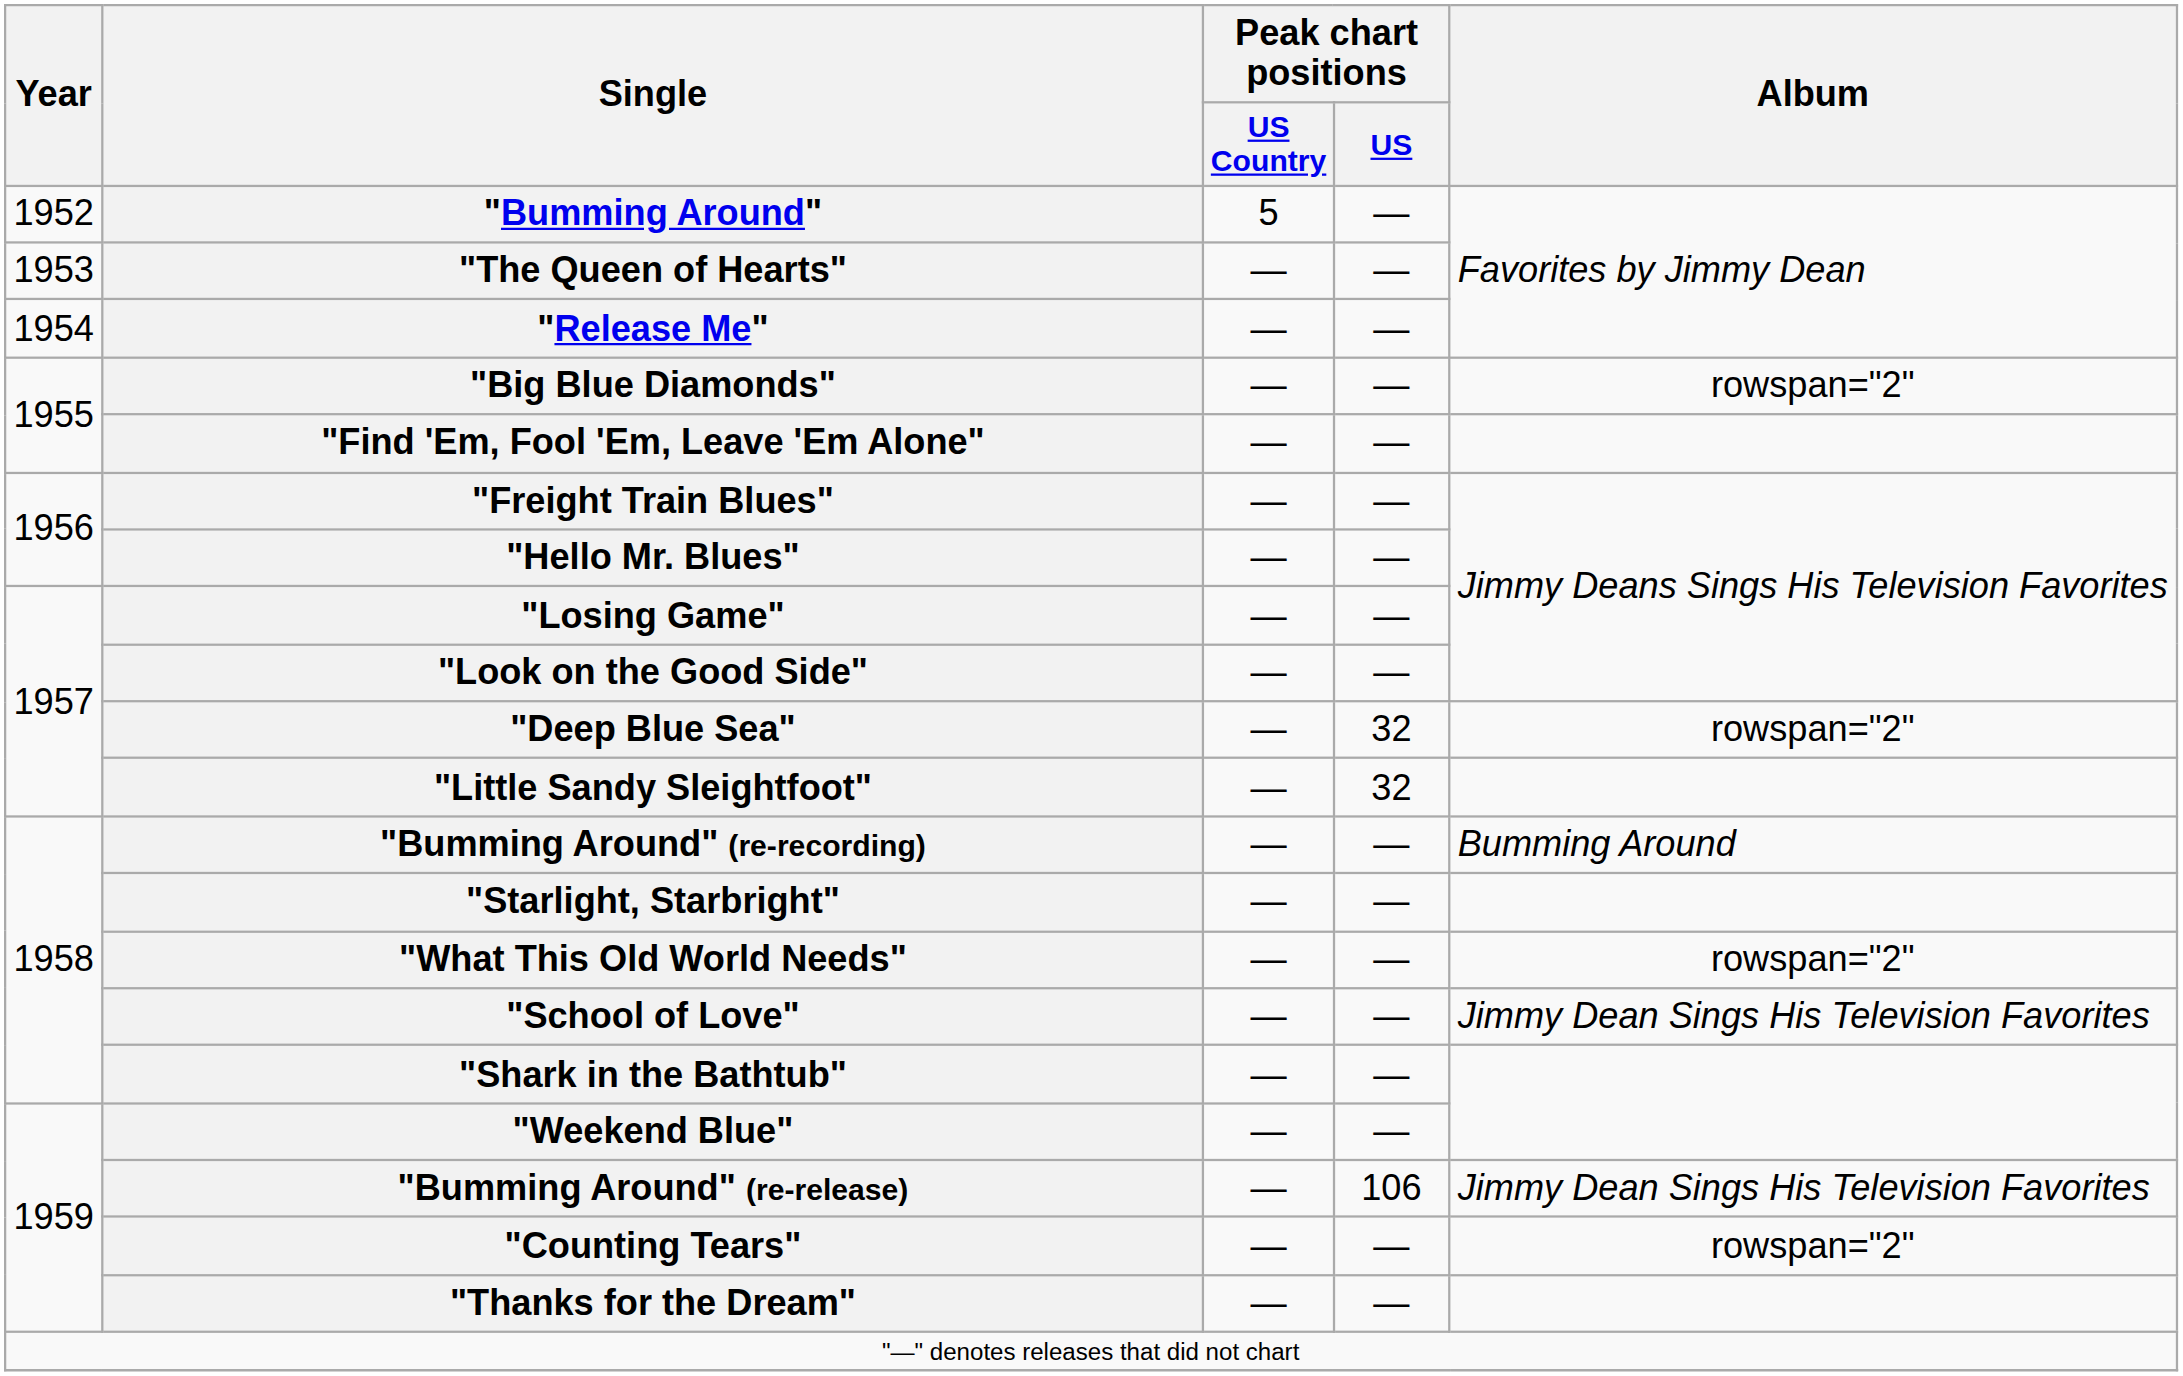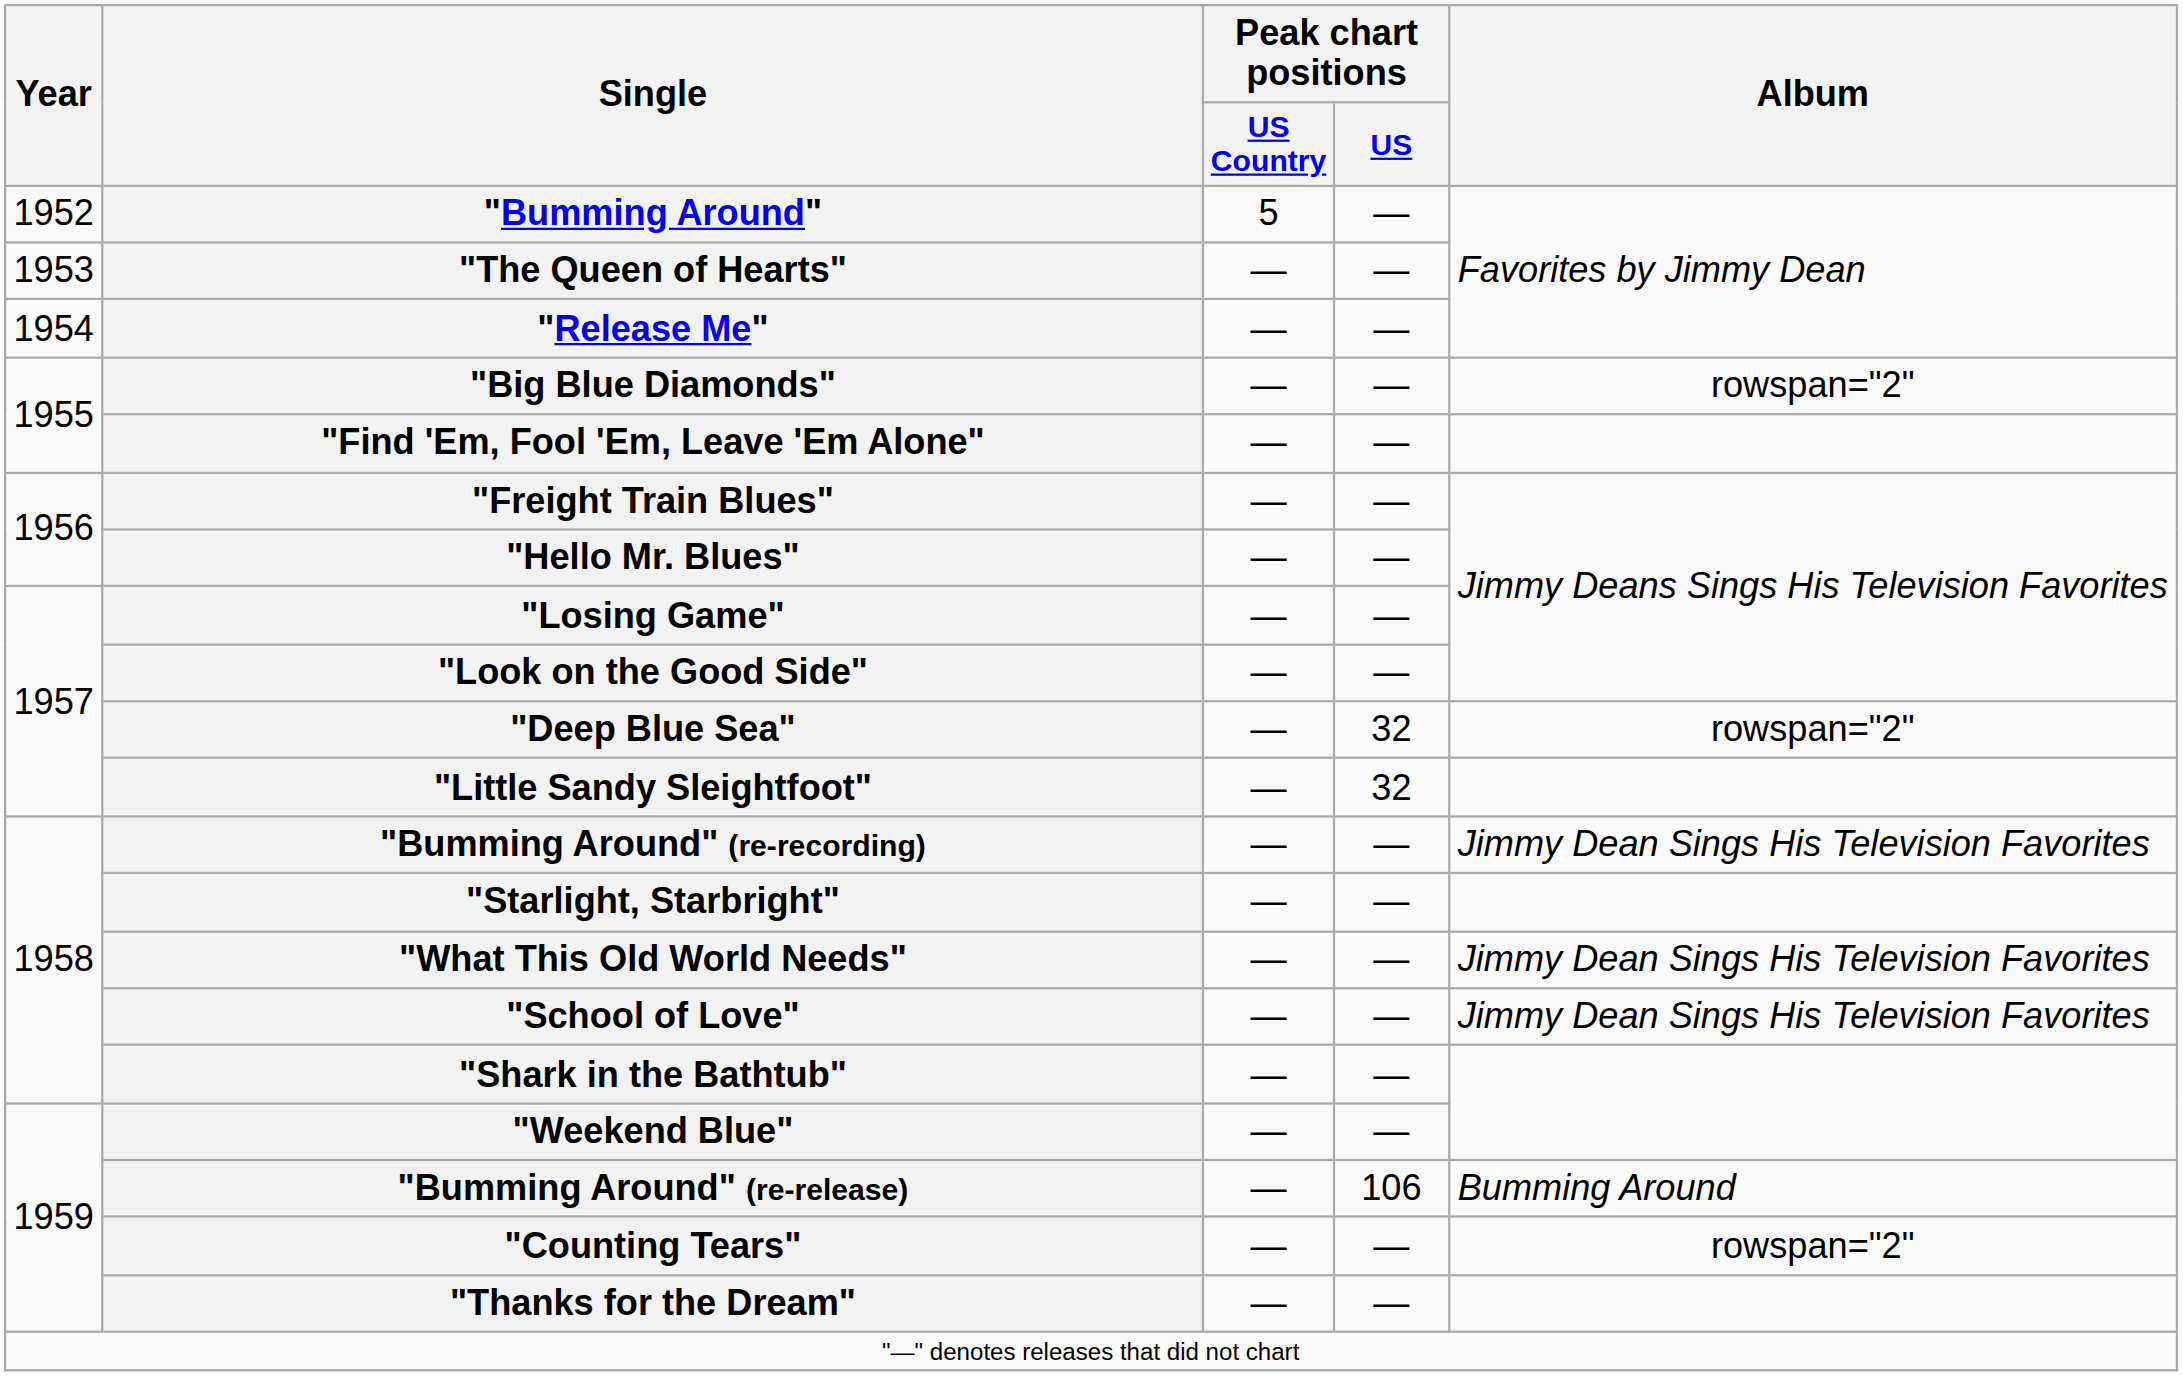(1597, 844) Bumming Around -> (1804, 844) Jimmy Dean Sings His Television Favorites
(1813, 958) rowspan="2" -> (1804, 958) Jimmy Dean Sings His Television Favorites
(1804, 1188) Jimmy Dean Sings His Television Favorites -> (1597, 1188) Bumming Around
